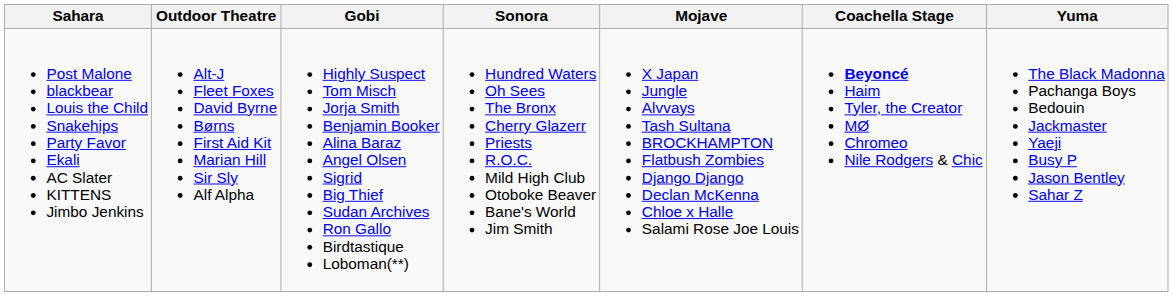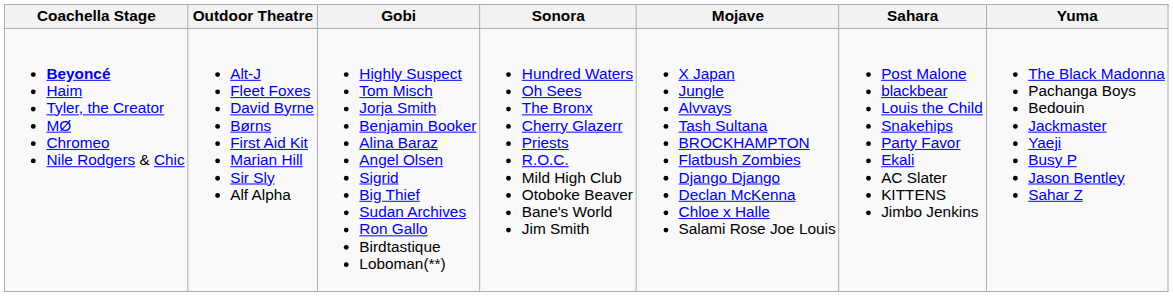columns swapped: (894, 16) <-> (78, 16)
